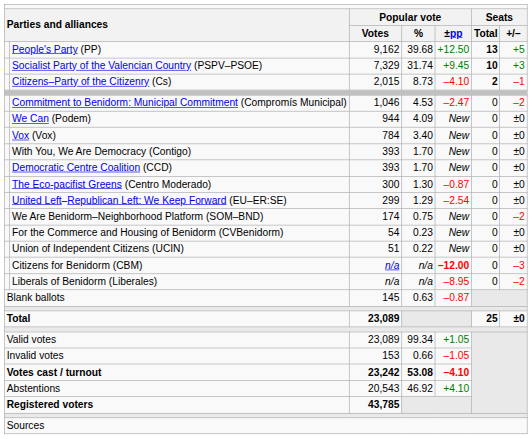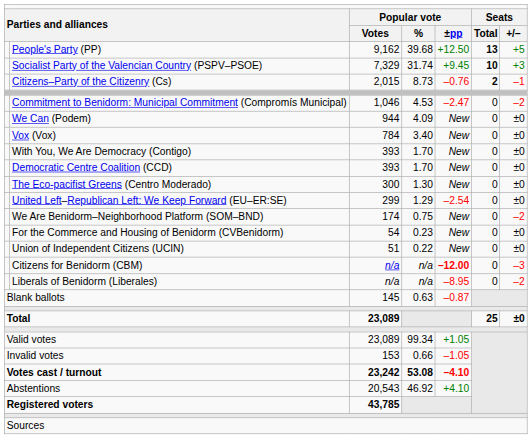(456, 82) –4.10 -> (456, 82) –0.76
(456, 184) –0.87 -> (459, 184) New
